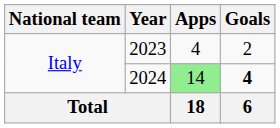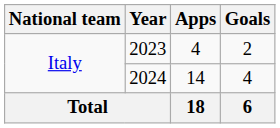(196, 78) lightgreen background -> (196, 78) no background
(247, 78) bold -> (247, 78) normal
